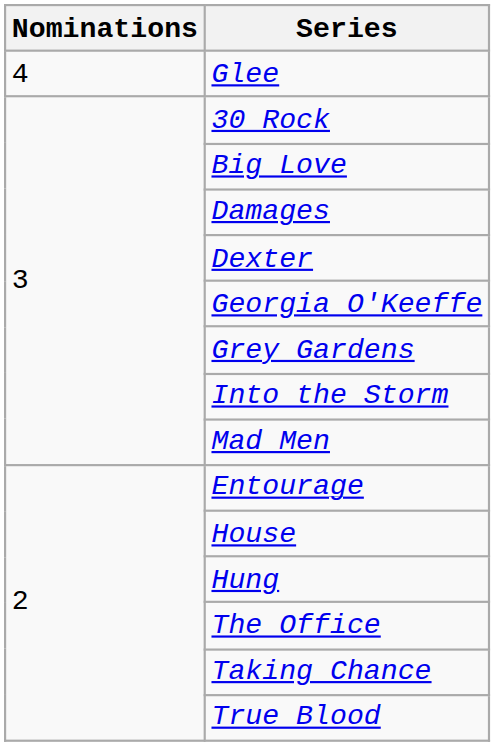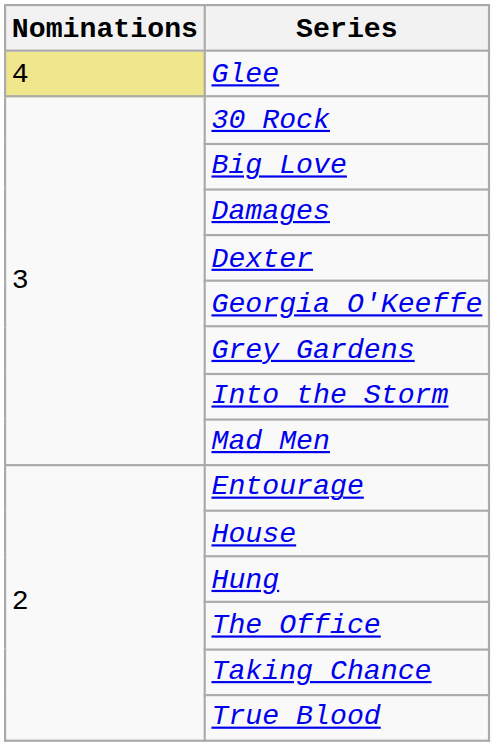(20, 74) no background -> (20, 74) khaki background
